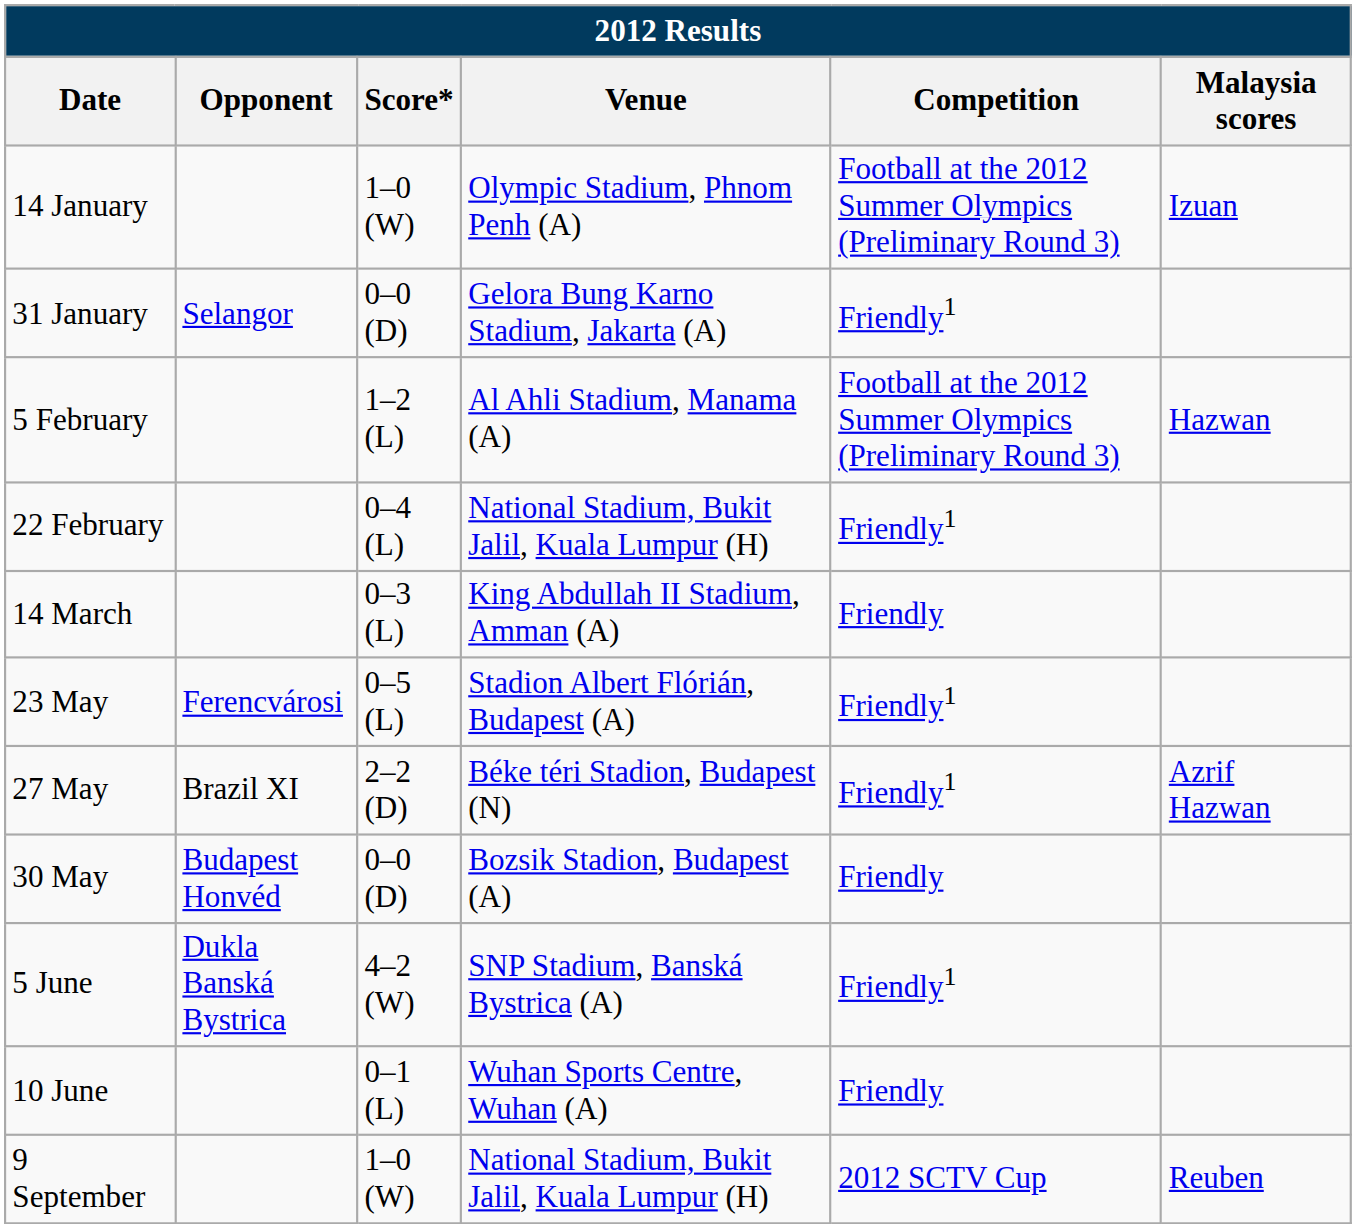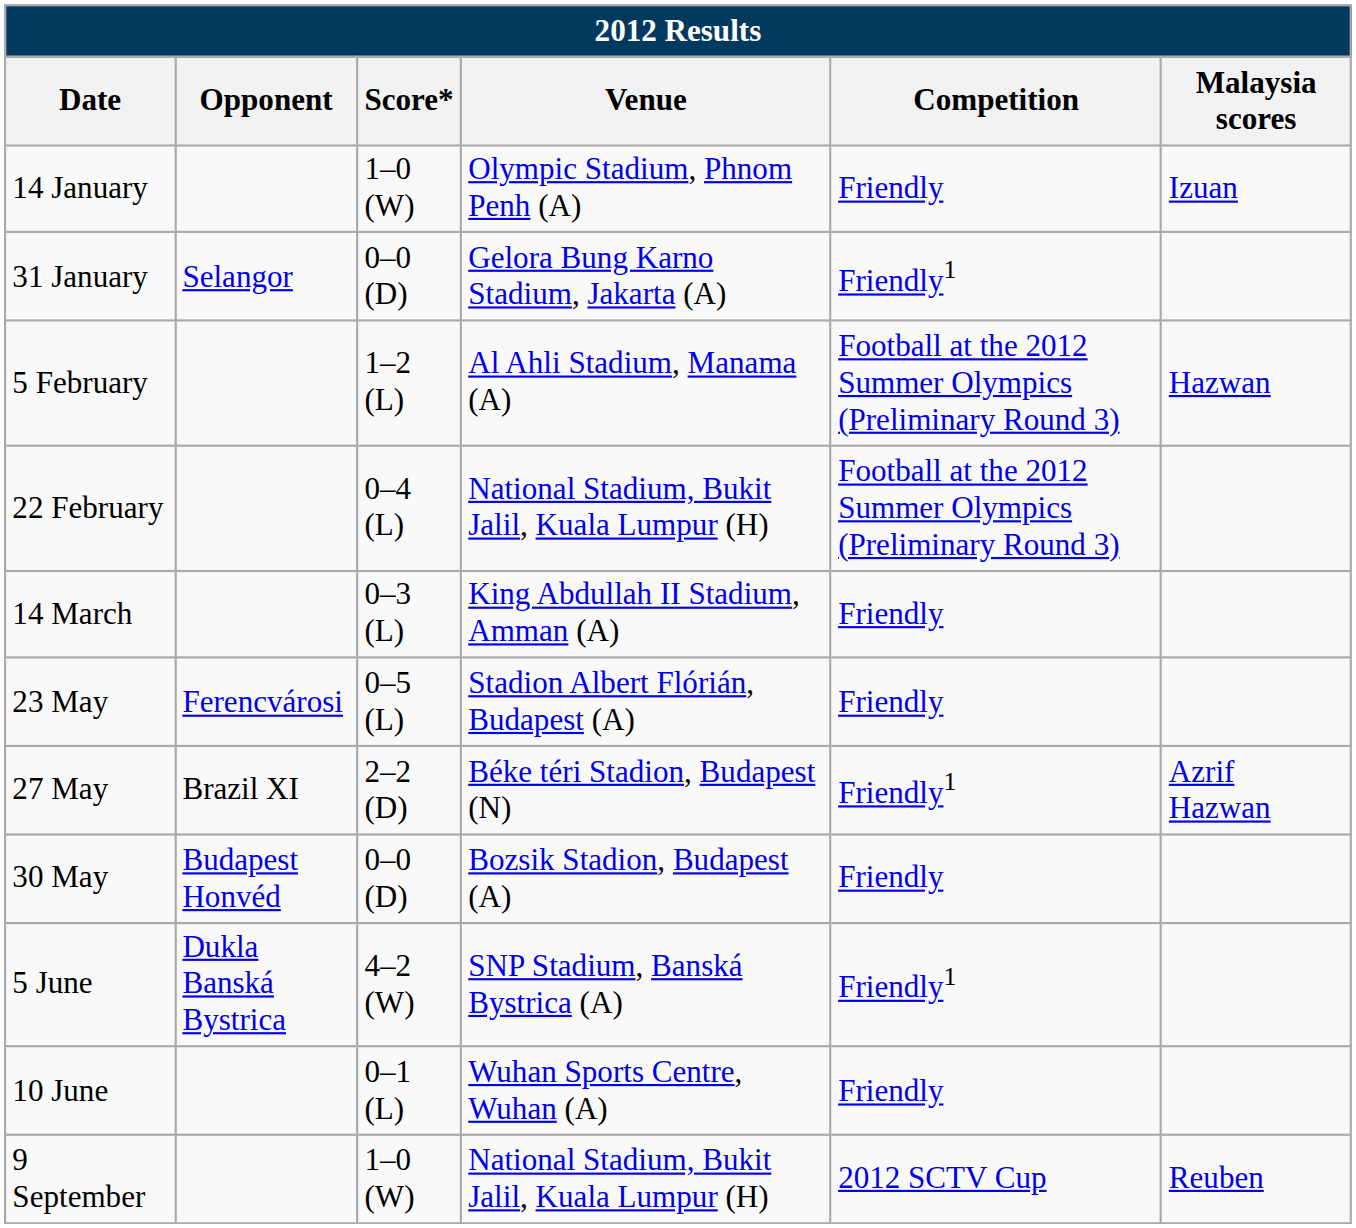(979, 206) Football at the 2012 Summer Olympics (Preliminary Round 3) -> (891, 188) Friendly
(897, 525) Friendly1 -> (979, 507) Football at the 2012 Summer Olympics (Preliminary Round 3)
(897, 701) Friendly1 -> (891, 701) Friendly
